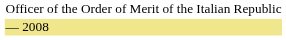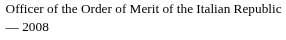(27, 27) khaki background -> (27, 27) no background
